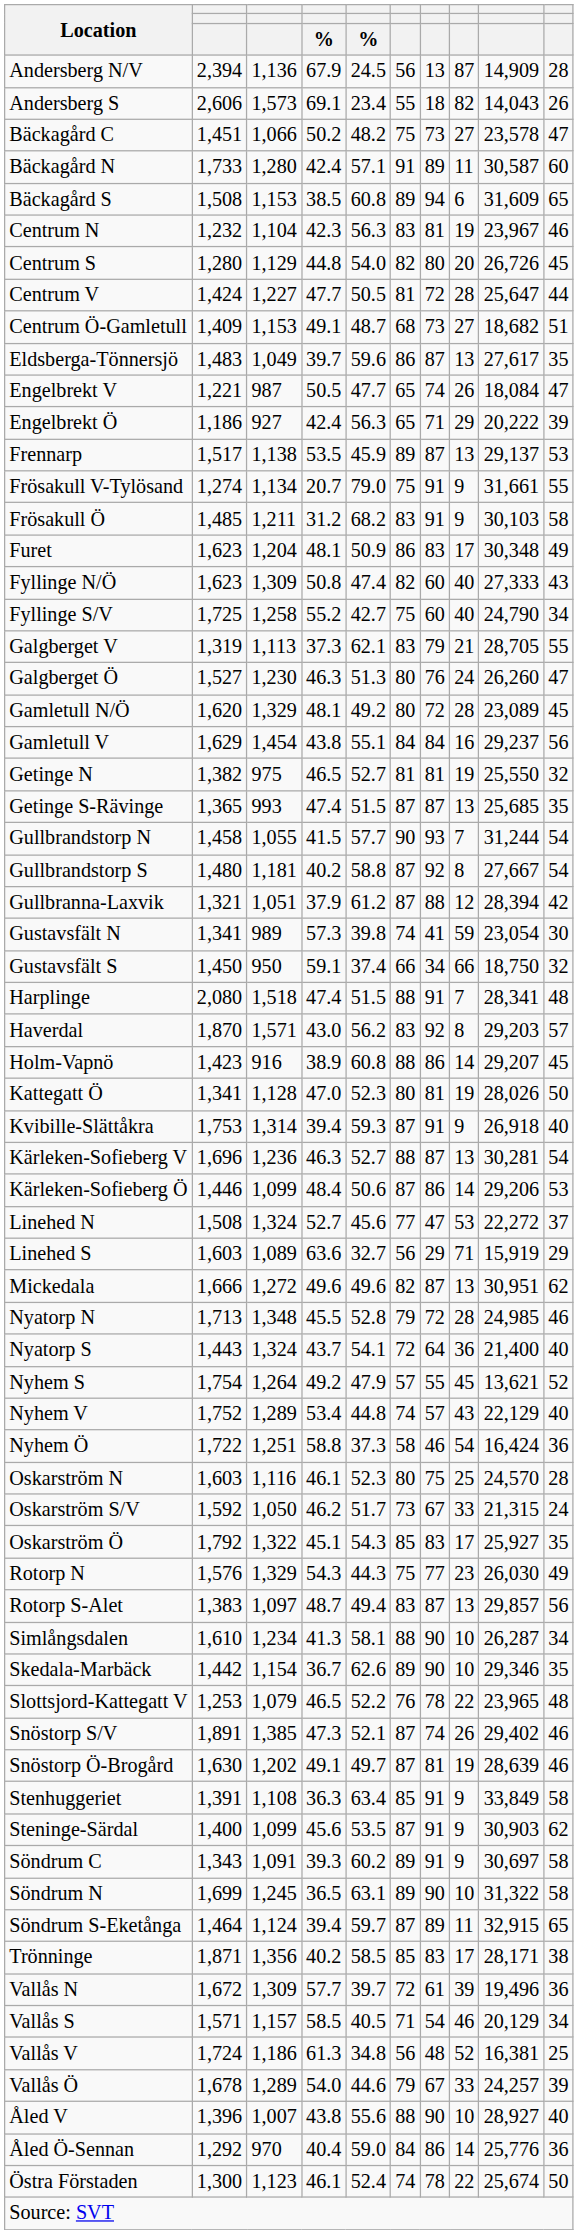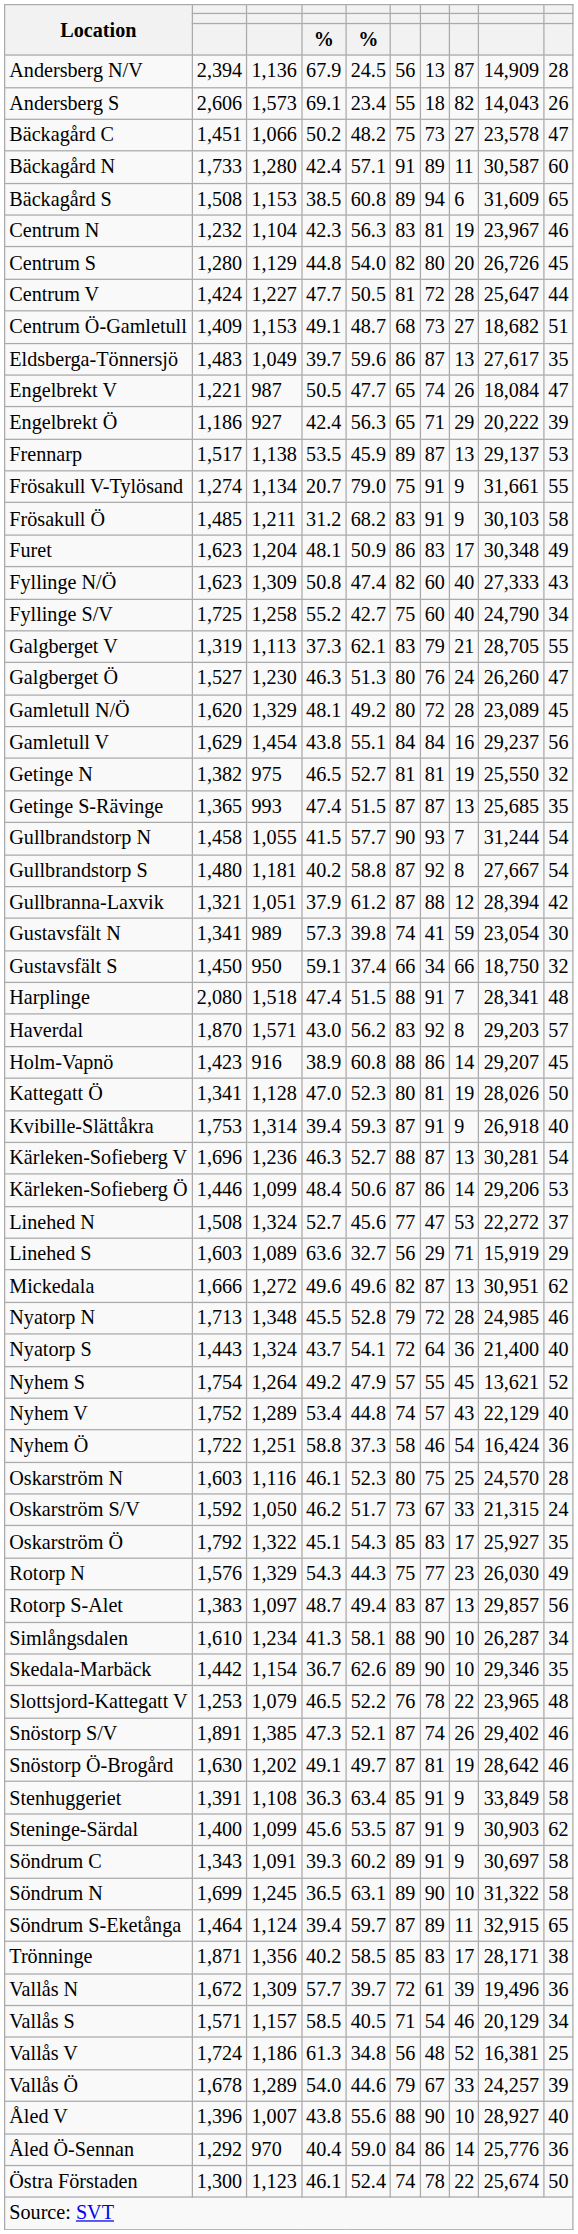(511, 1765) 28,639 -> (511, 1765) 28,642
